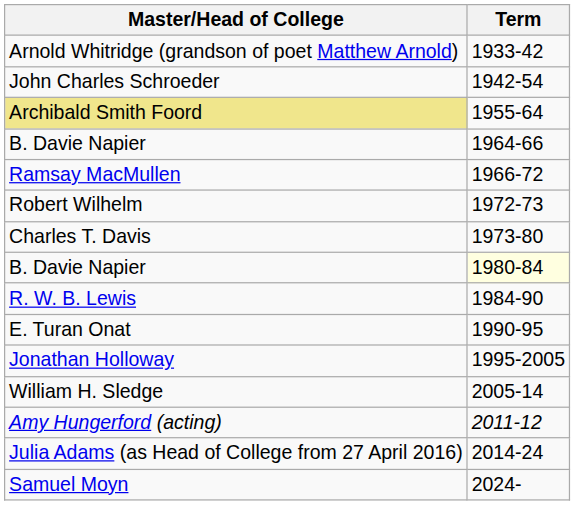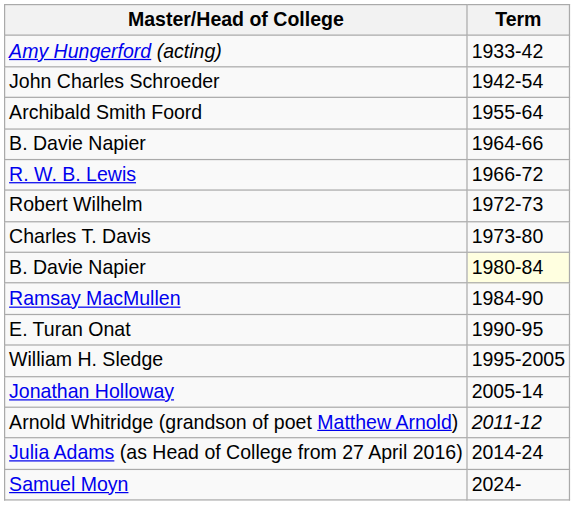(234, 50) Arnold Whitridge (grandson of poet Matthew Arnold) -> (115, 50) Amy Hungerford (acting)
(106, 112) khaki background -> (106, 112) no background
(95, 174) Ramsay MacMullen -> (73, 174) R. W. B. Lewis
(73, 298) R. W. B. Lewis -> (95, 298) Ramsay MacMullen
(92, 360) Jonathan Holloway -> (86, 360) William H. Sledge
(86, 391) William H. Sledge -> (92, 391) Jonathan Holloway
(115, 422) Amy Hungerford (acting) -> (234, 422) Arnold Whitridge (grandson of poet Matthew Arnold)
